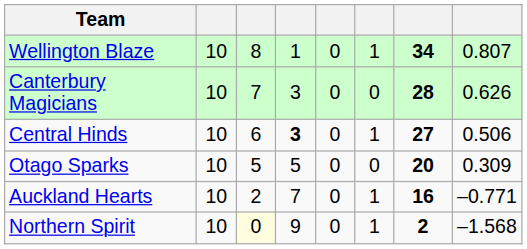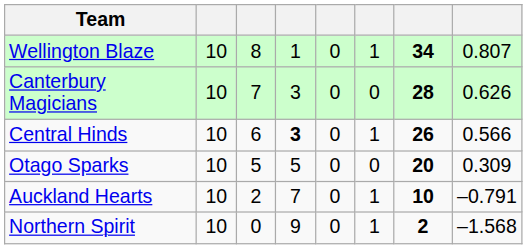(423, 134) 27 -> (423, 134) 26
(487, 134) 0.506 -> (487, 134) 0.566
(423, 196) 16 -> (423, 196) 10
(487, 196) –0.771 -> (487, 196) –0.791
(256, 227) lightyellow background -> (256, 227) no background
